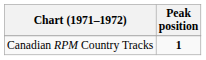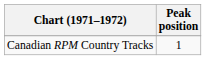(179, 45) bold -> (179, 45) normal
